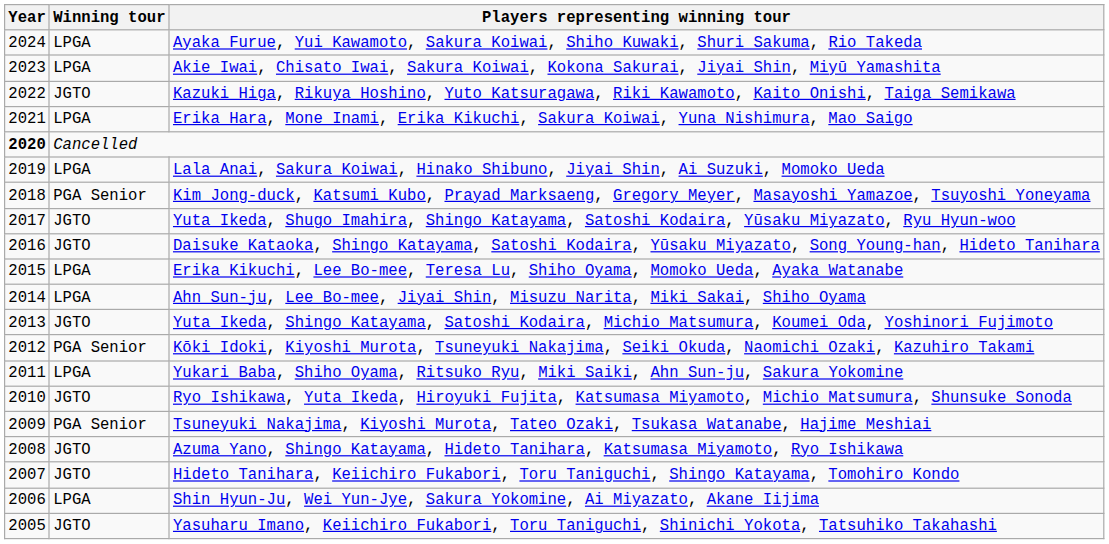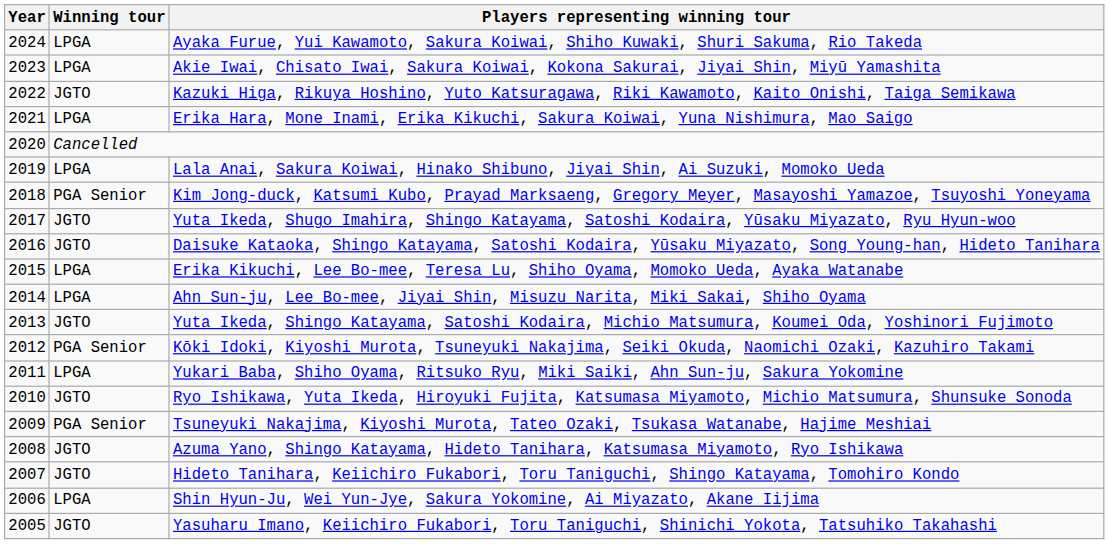(27, 144) bold -> (27, 144) normal
